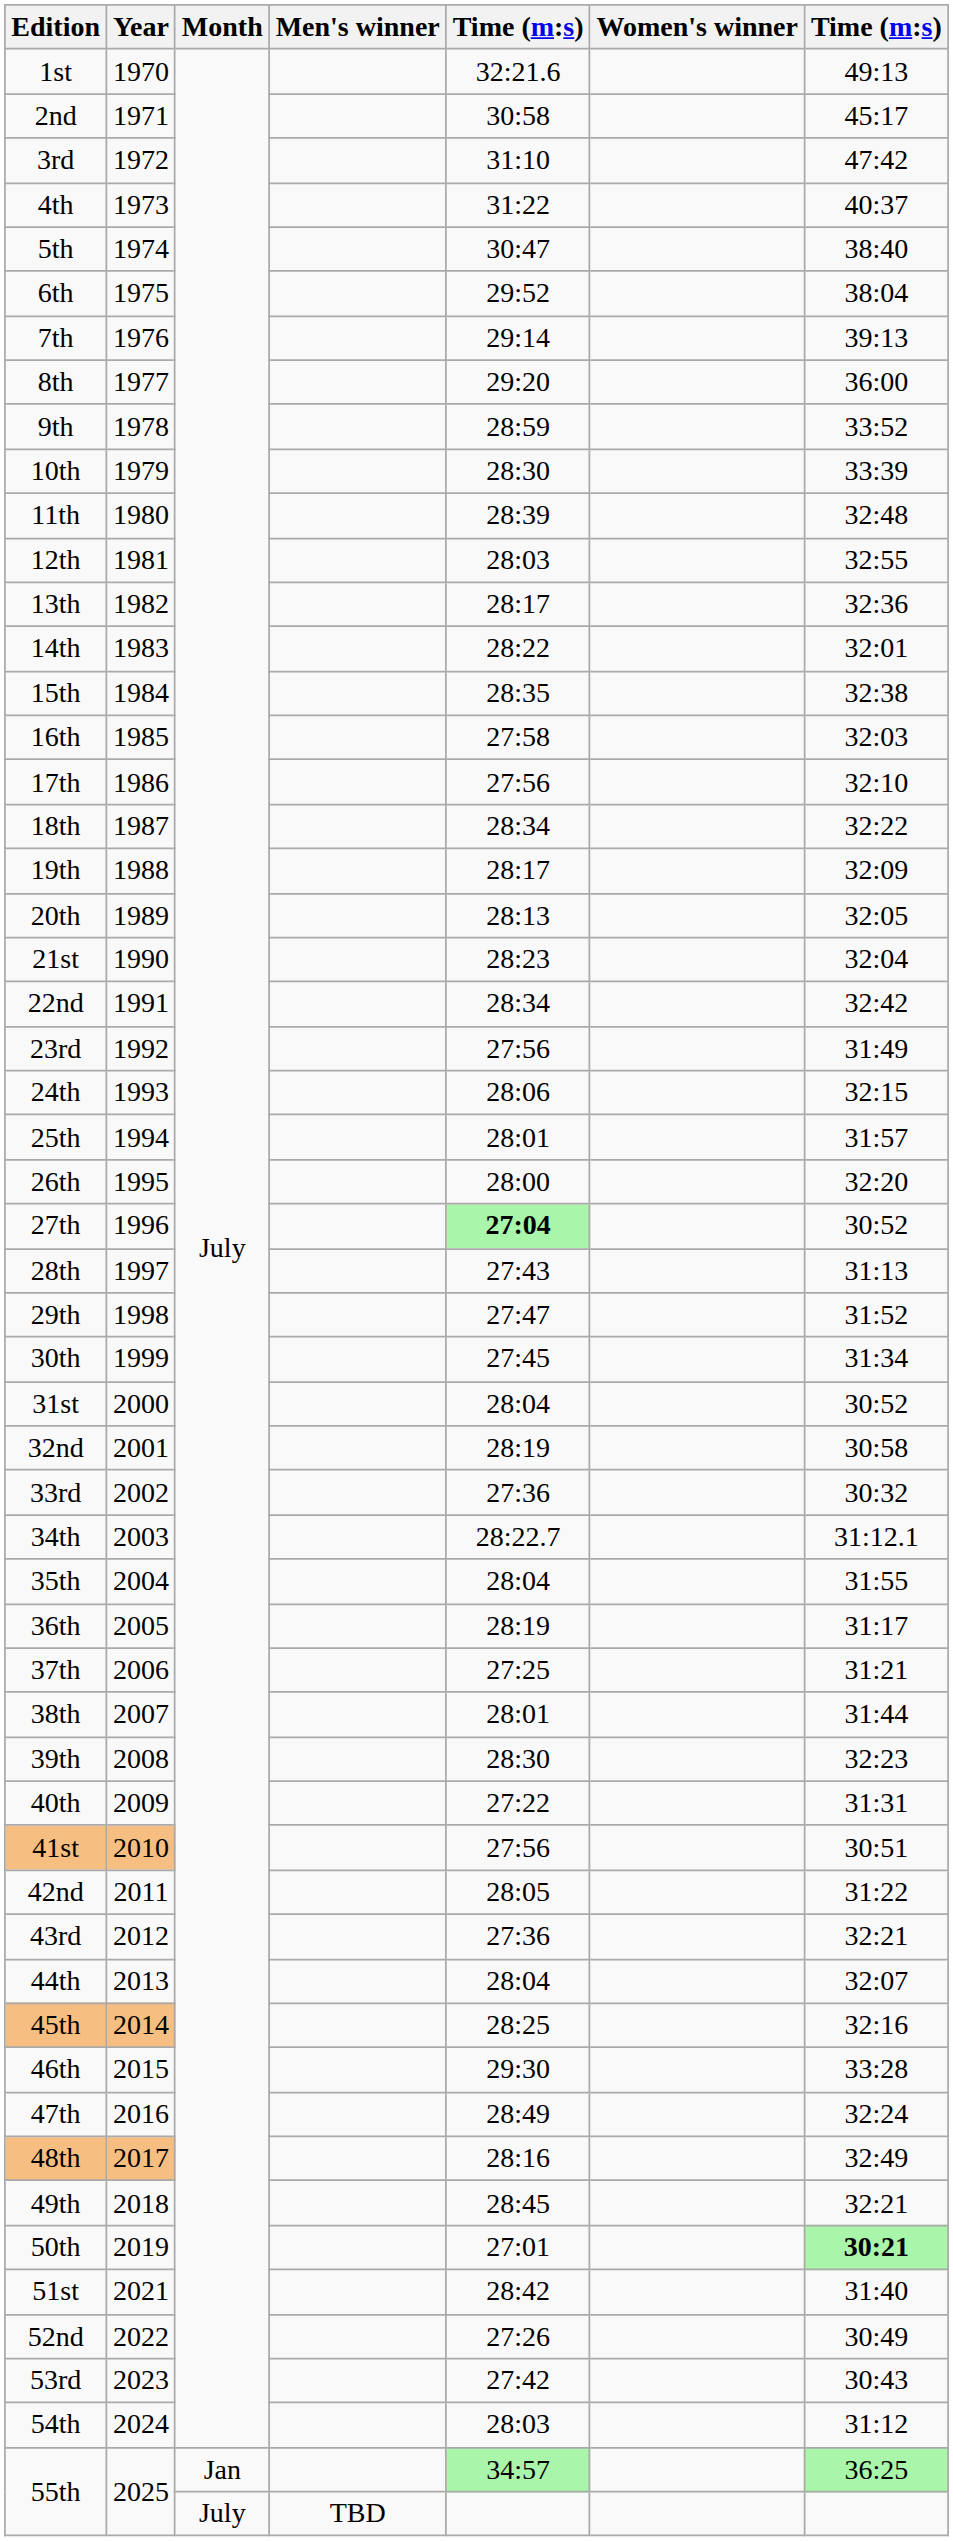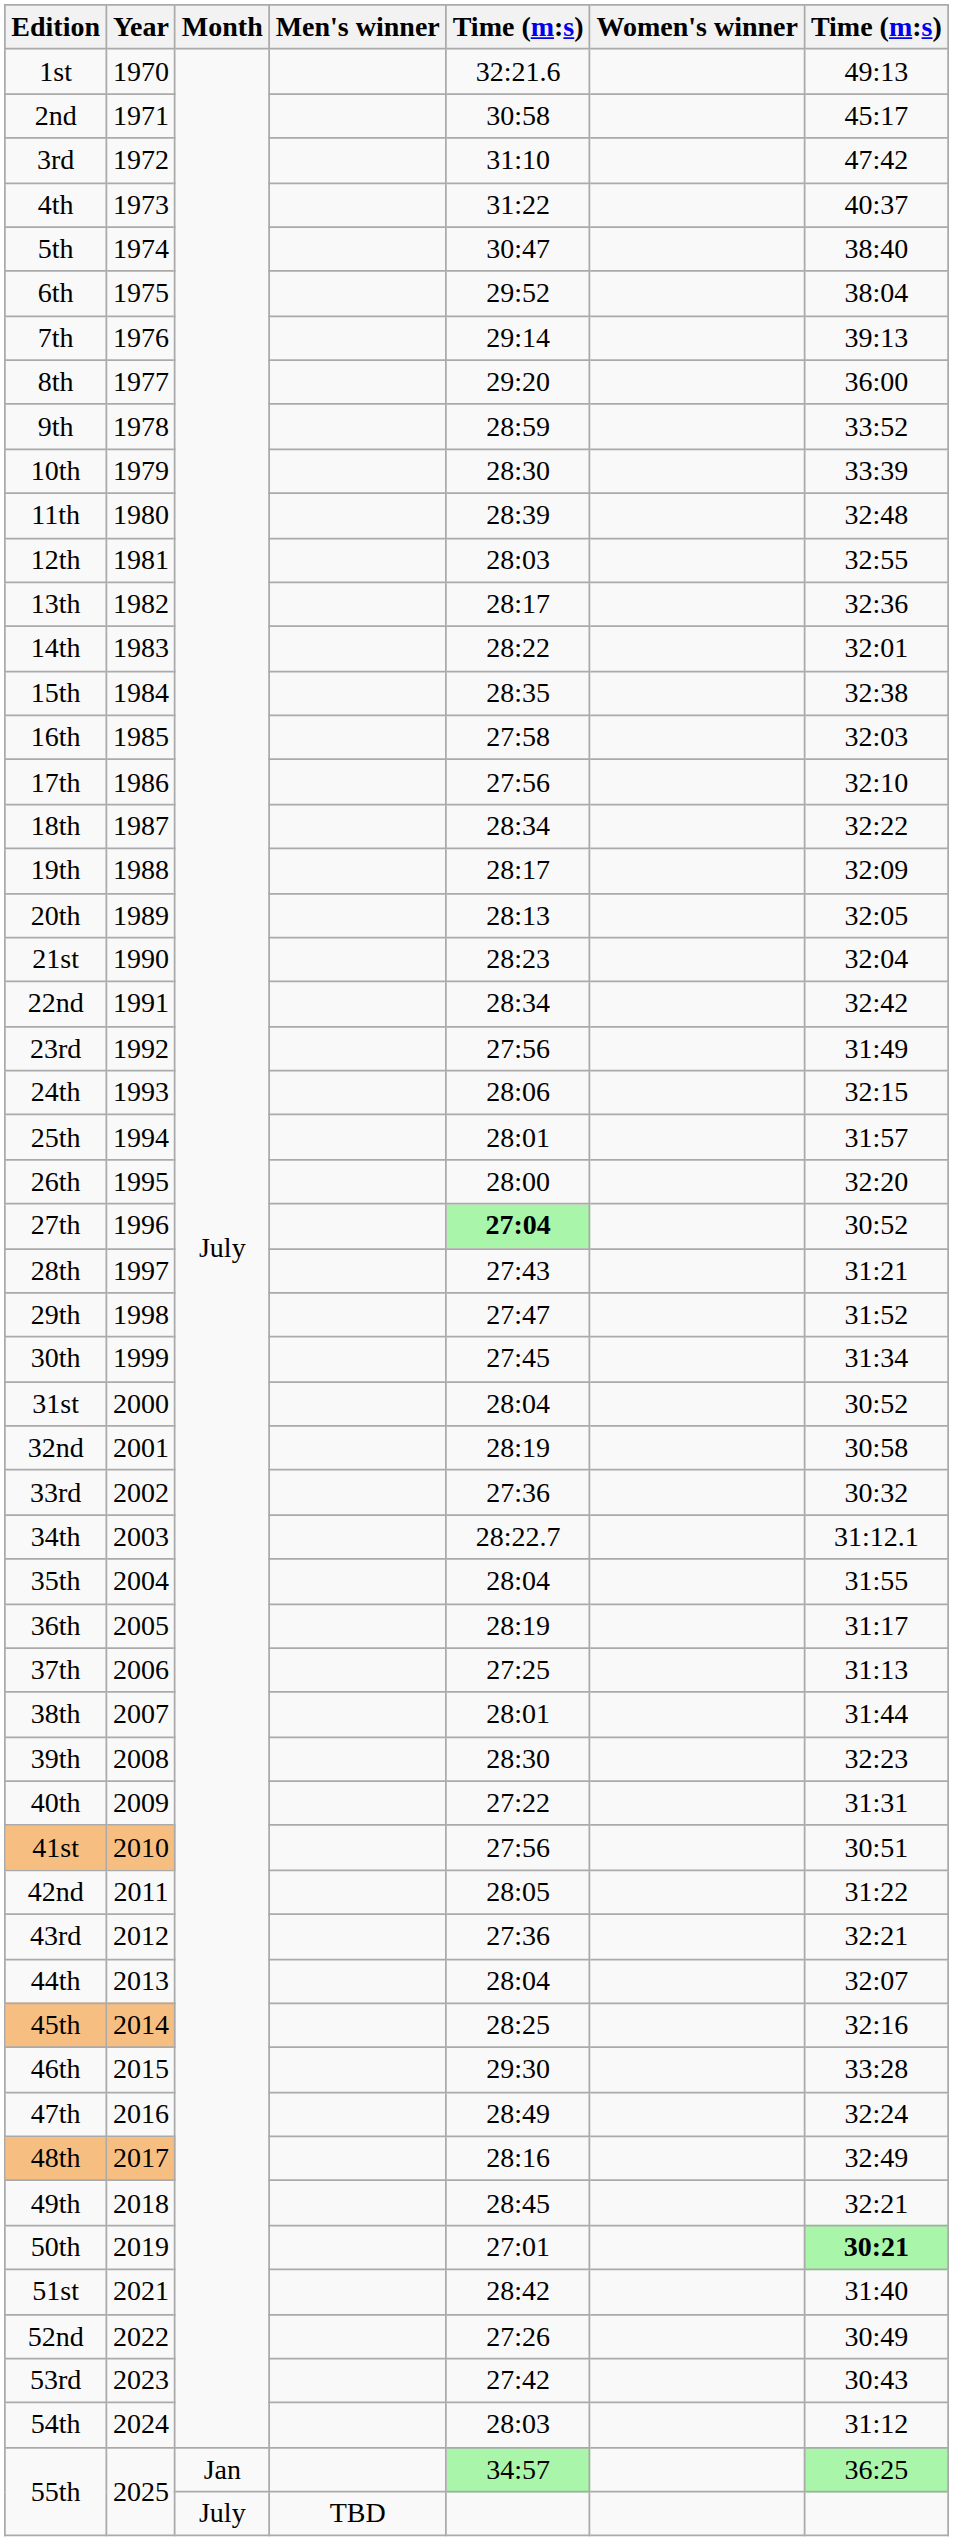(876, 1270) 31:13 -> (876, 1270) 31:21
(876, 1669) 31:21 -> (876, 1669) 31:13
